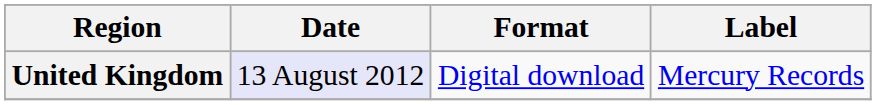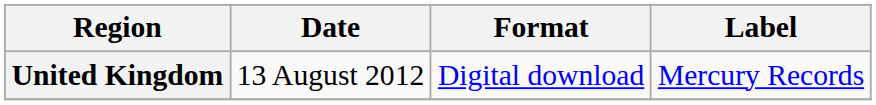(330, 74) lavender background -> (330, 74) no background
